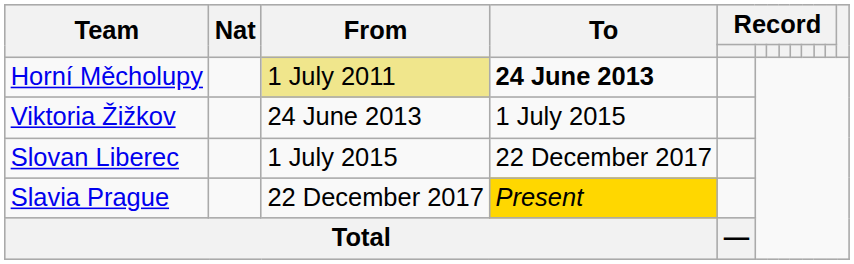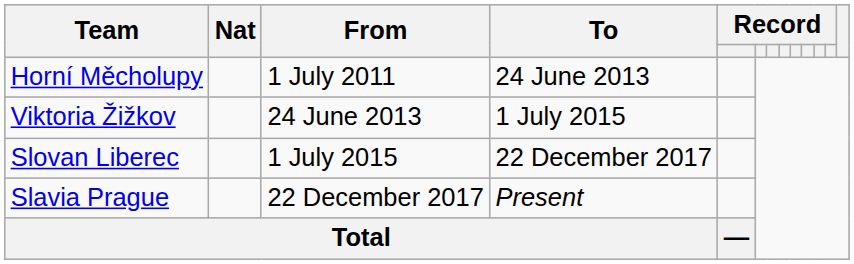(332, 76) khaki background -> (332, 76) no background
(575, 76) bold -> (573, 76) normal
(539, 197) gold background -> (539, 197) no background
